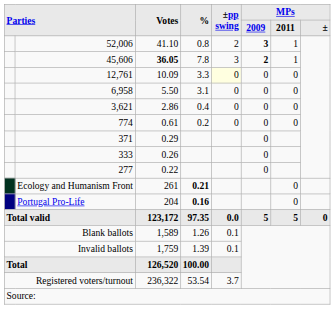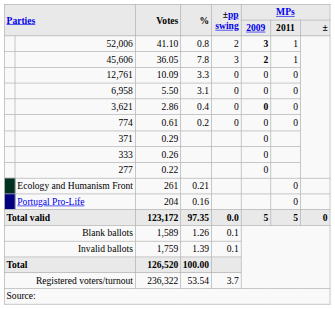(168, 59) bold -> (168, 59) normal
(236, 75) lightyellow background -> (236, 75) no background
(266, 107) normal -> (266, 107) bold
(201, 186) bold -> (201, 186) normal
(201, 202) bold -> (201, 202) normal
